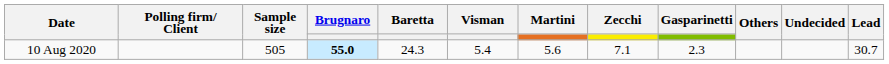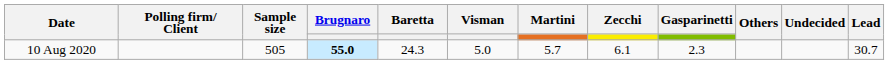(483, 49) 5.4 -> (483, 49) 5.0
(553, 49) 5.6 -> (553, 49) 5.7
(623, 49) 7.1 -> (623, 49) 6.1
